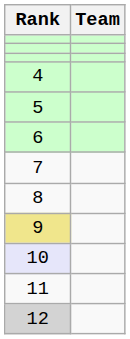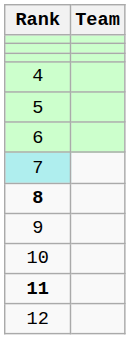(38, 168) no background -> (38, 168) paleturquoise background
(38, 198) normal -> (38, 198) bold
(38, 228) khaki background -> (38, 228) no background
(38, 258) lavender background -> (38, 258) no background
(38, 289) normal -> (38, 289) bold
(38, 319) lightgrey background -> (38, 319) no background
